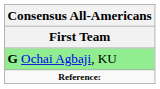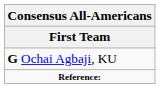(62, 59) lightgreen background -> (62, 59) no background
